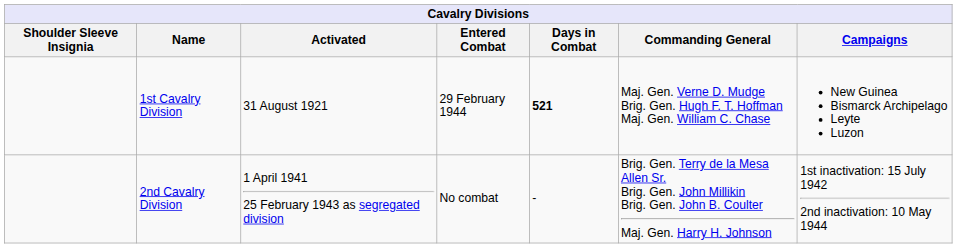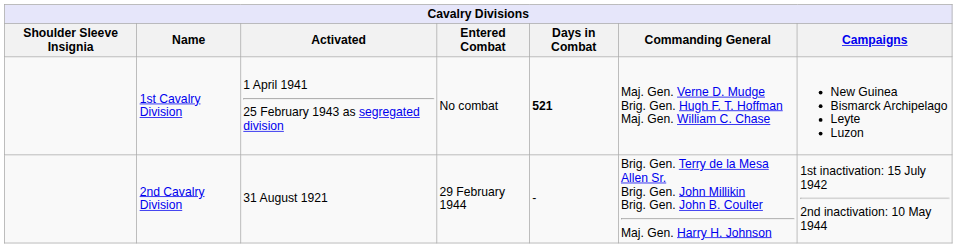(286, 105) 31 August 1921 -> (339, 105) 1 April 1941 25 February 1943 as segregated division
(472, 105) 29 February 1944 -> (469, 105) No combat
(339, 198) 1 April 1941 25 February 1943 as segregated division -> (286, 198) 31 August 1921
(469, 198) No combat -> (472, 198) 29 February 1944
